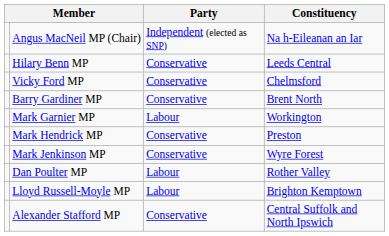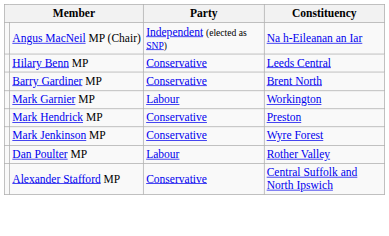- row: (48, 81)
- row: (71, 191)
